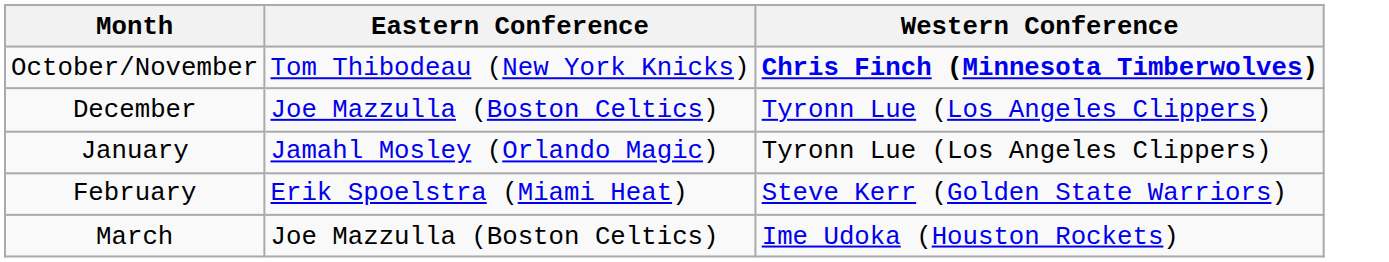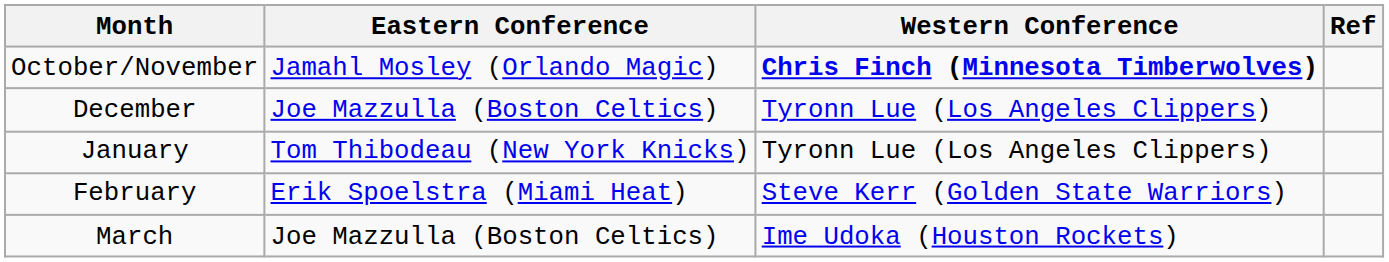+ column: (1353, 26)
(510, 68) Tom Thibodeau (New York Knicks) -> (495, 68) Jamahl Mosley (Orlando Magic)
(495, 152) Jamahl Mosley (Orlando Magic) -> (510, 152) Tom Thibodeau (New York Knicks)
